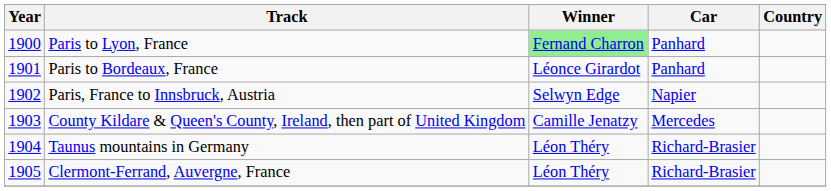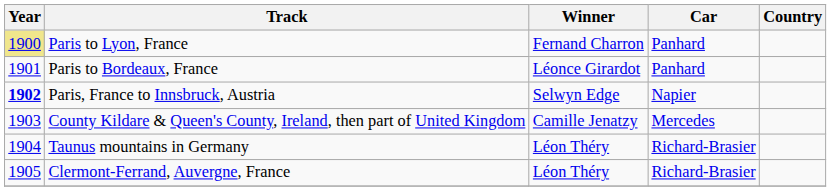(25, 43) no background -> (25, 43) khaki background
(588, 43) lightgreen background -> (588, 43) no background
(25, 95) normal -> (25, 95) bold
